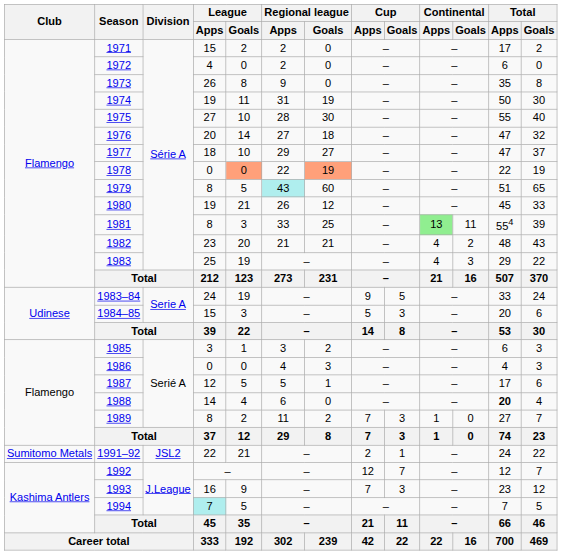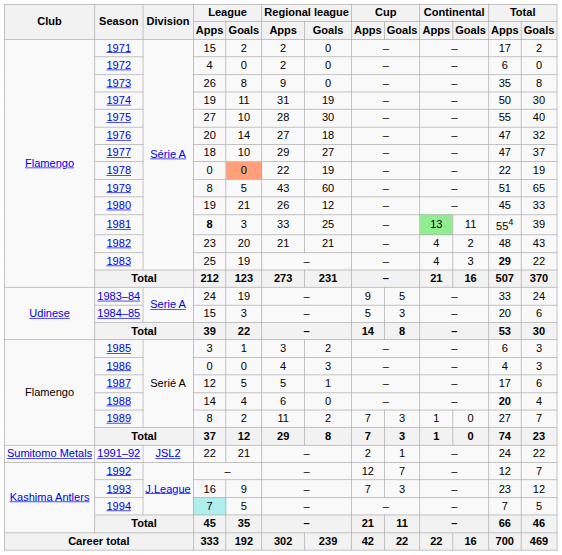(328, 170) lightsalmon background -> (328, 170) no background
(283, 188) paleturquoise background -> (283, 188) no background
(210, 224) normal -> (210, 224) bold
(505, 261) normal -> (505, 261) bold
